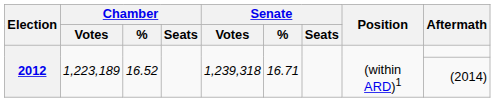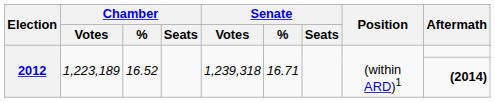(469, 77) normal -> (469, 77) bold
